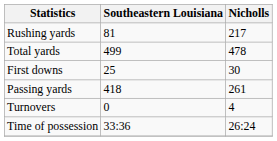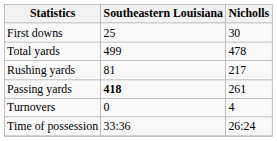rows swapped: (35, 70) <-> (41, 32)
(112, 88) normal -> (112, 88) bold
